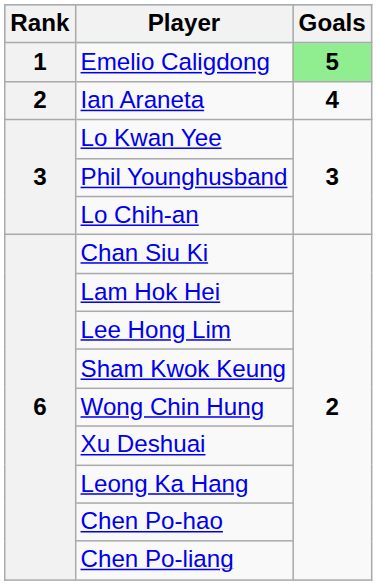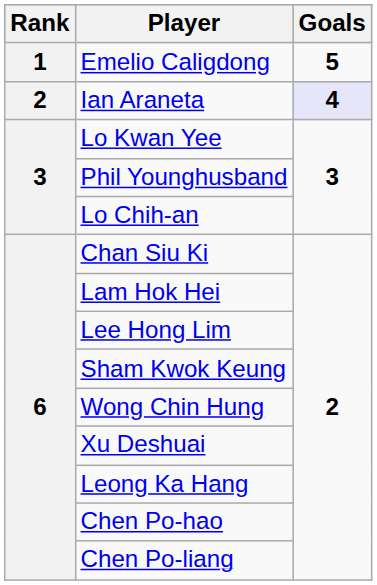(332, 61) lightgreen background -> (332, 61) no background
(332, 100) no background -> (332, 100) lavender background
